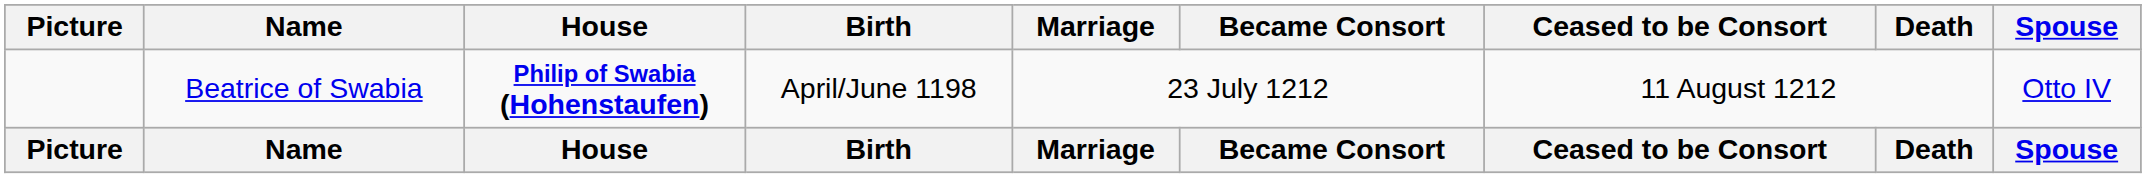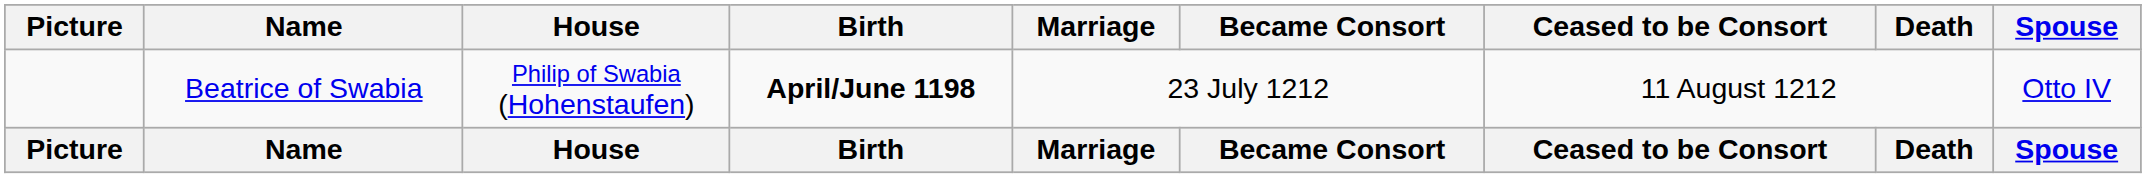(605, 88) bold -> (596, 90) normal
(879, 88) normal -> (871, 88) bold
